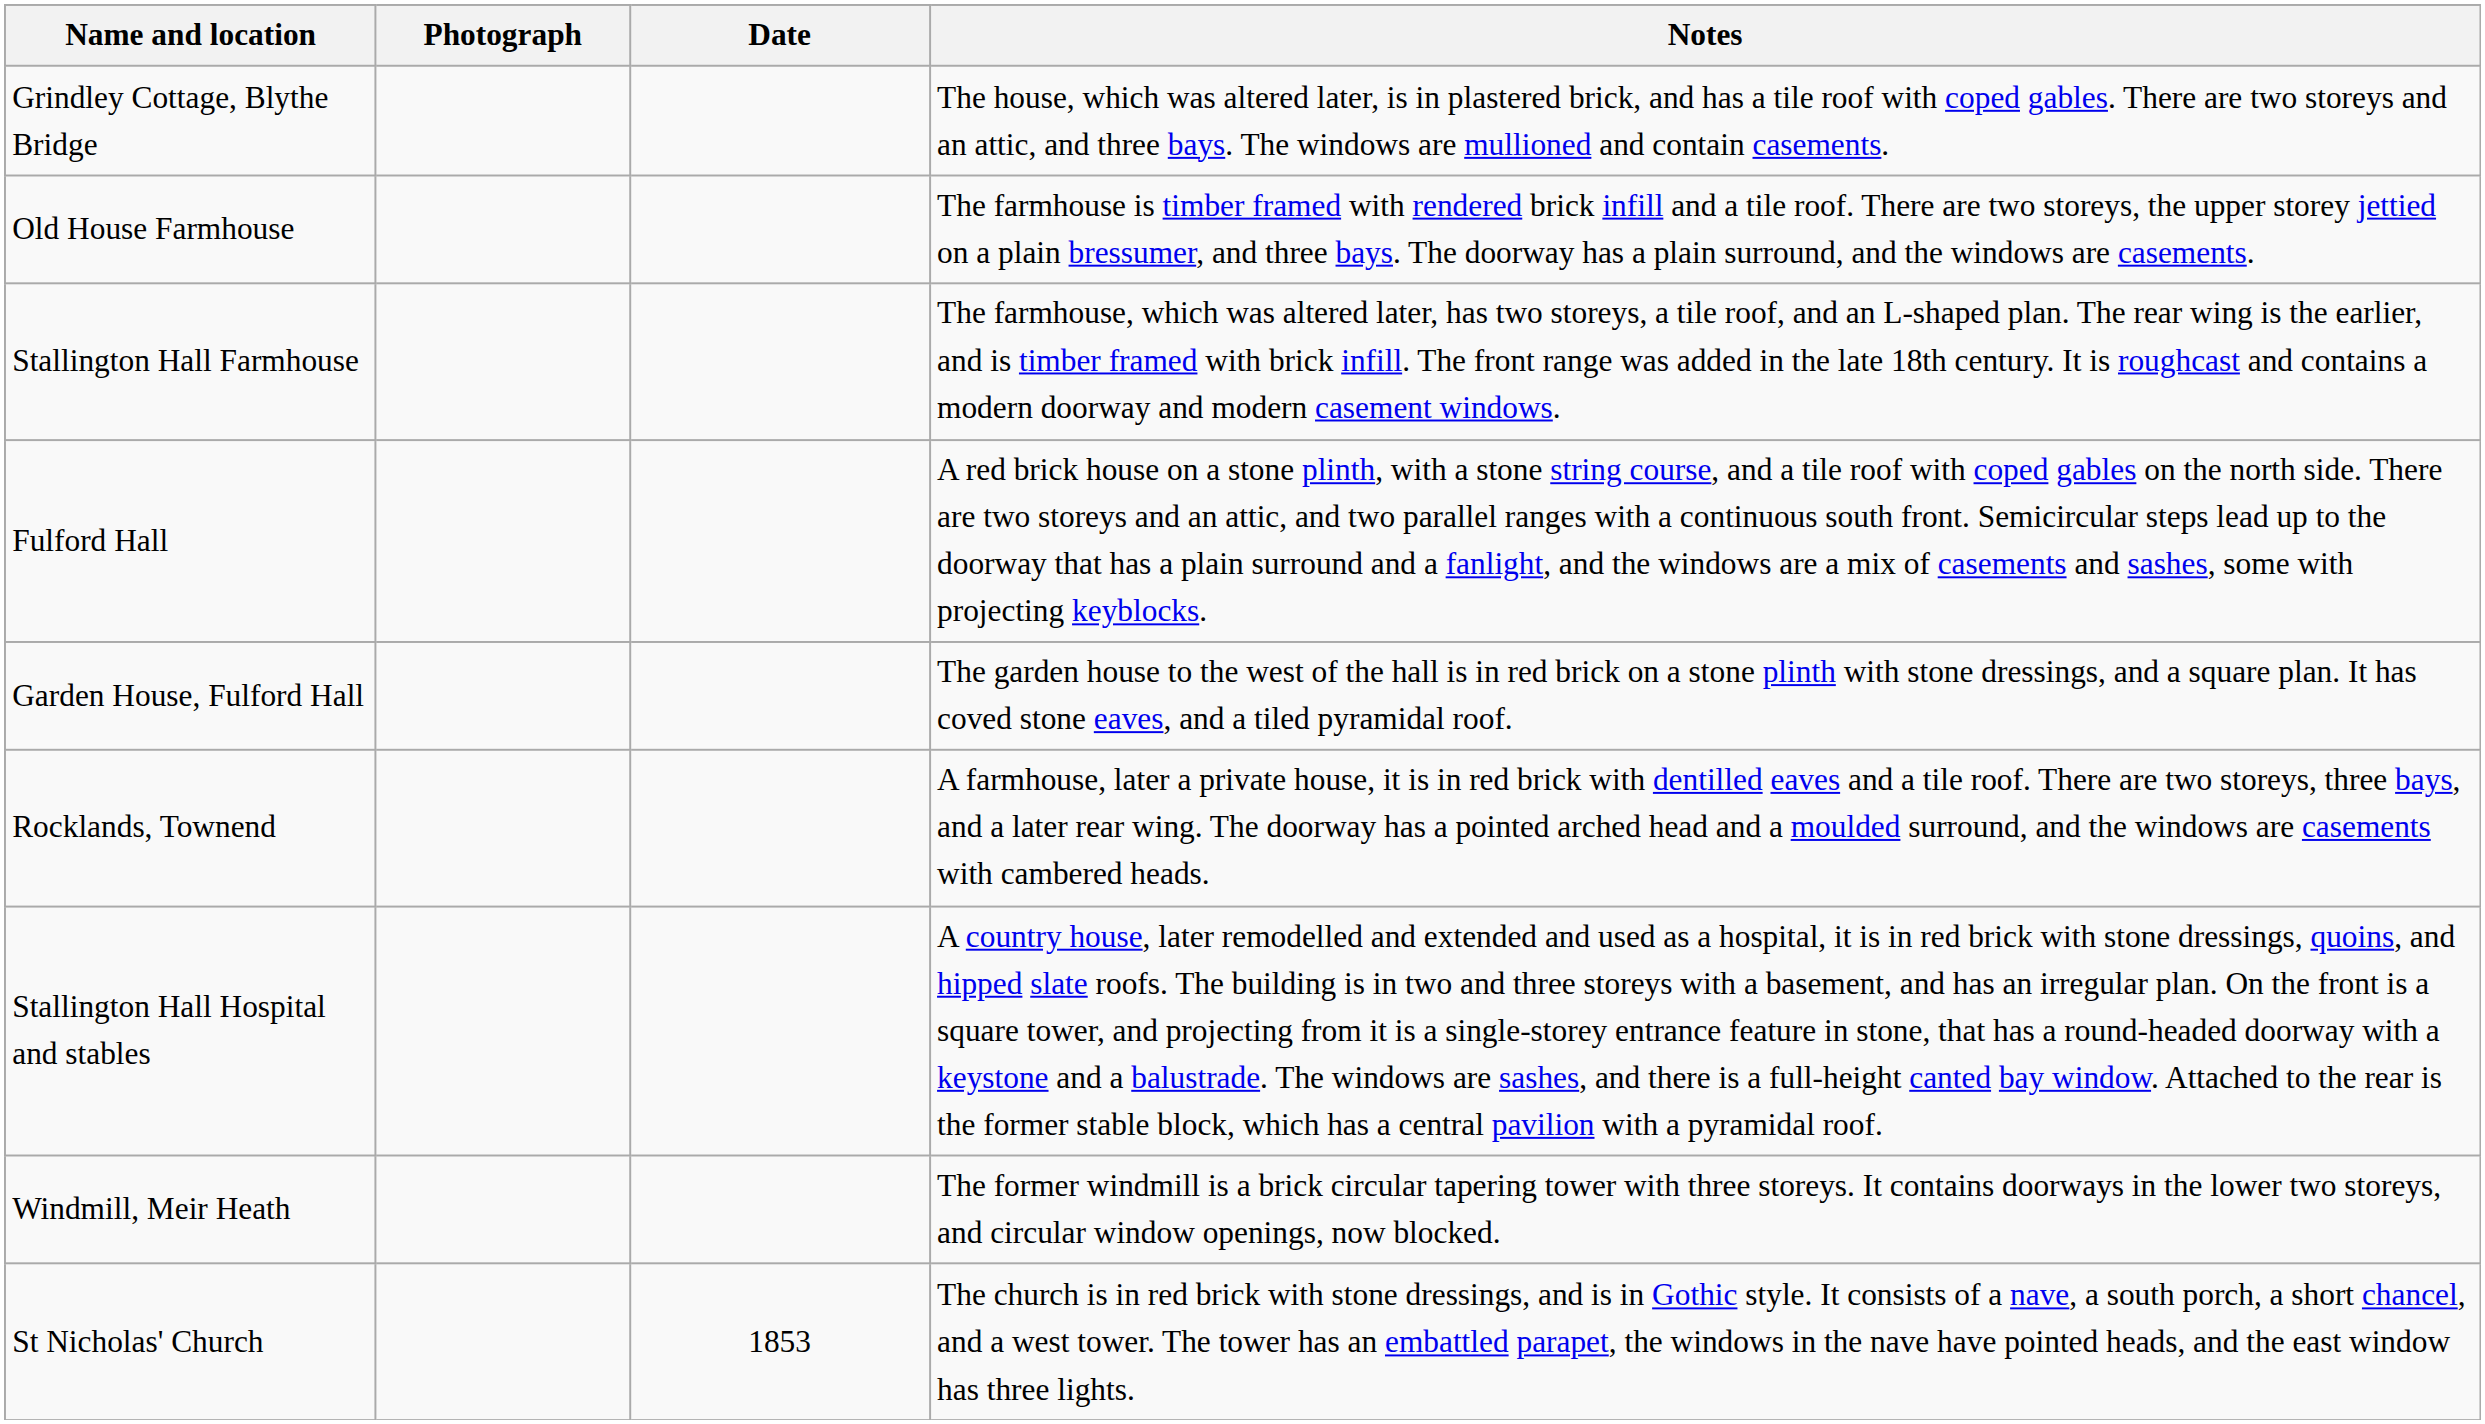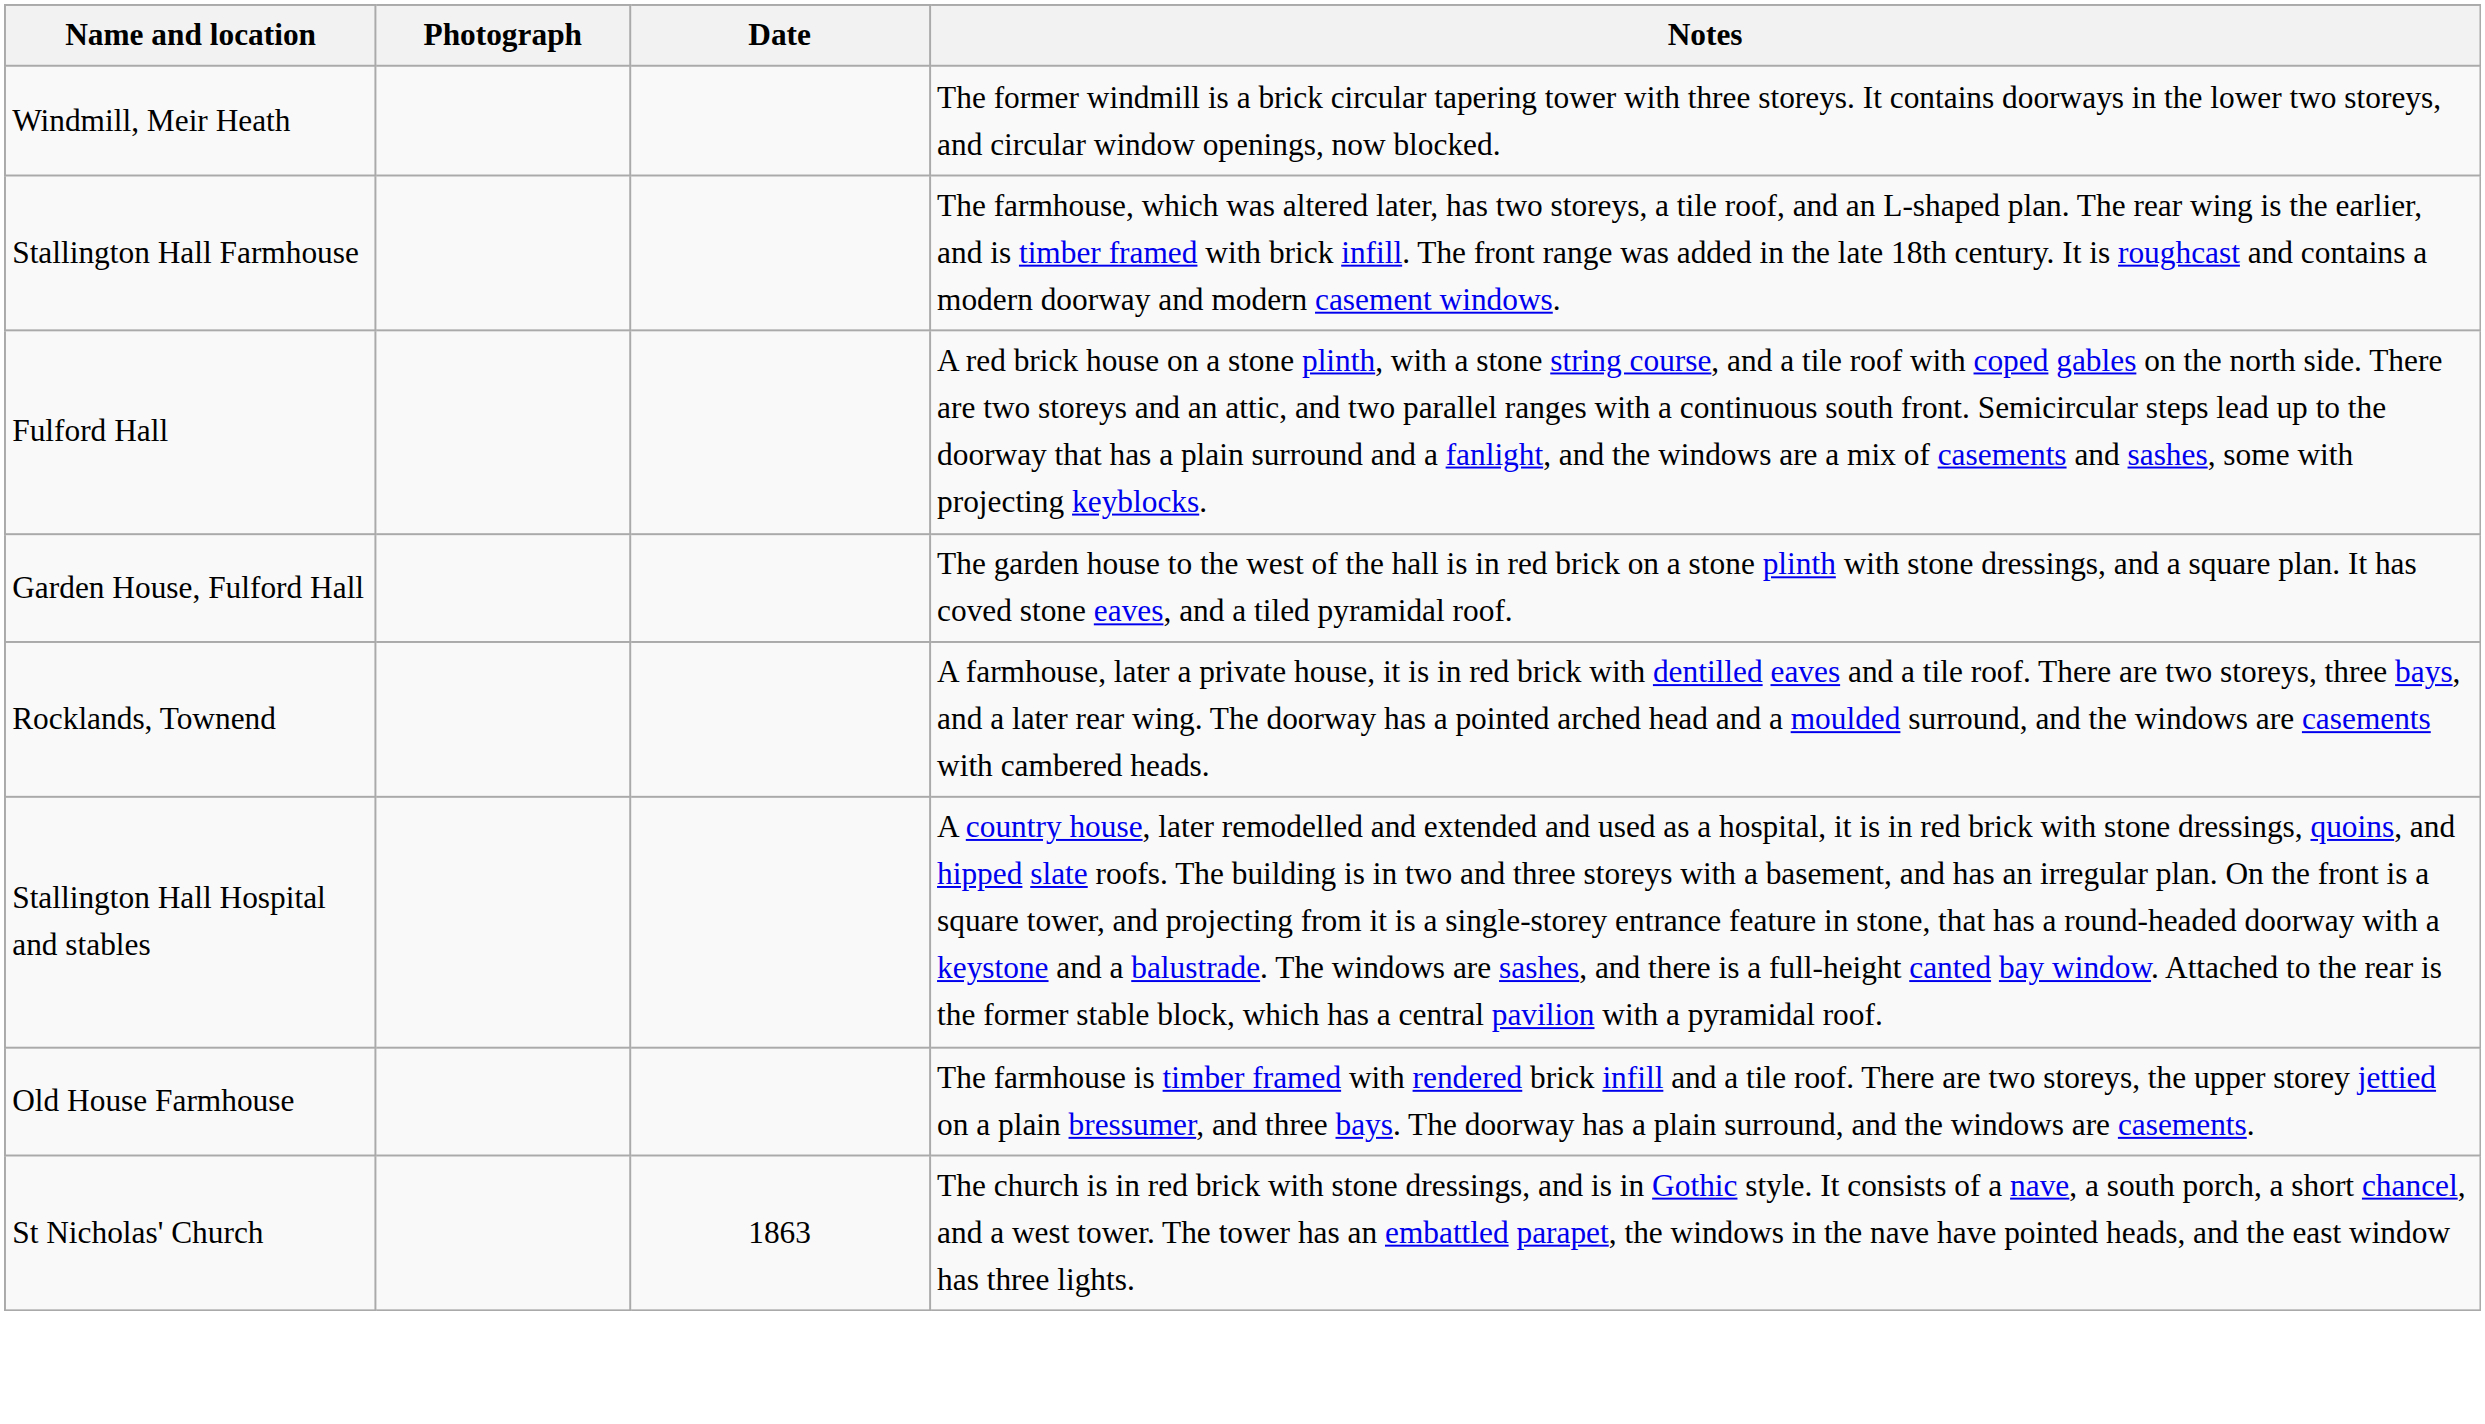- row: (170, 120)
rows swapped: (153, 228) <-> (151, 1209)
(780, 1341) 1853 -> (780, 1232) 1863
